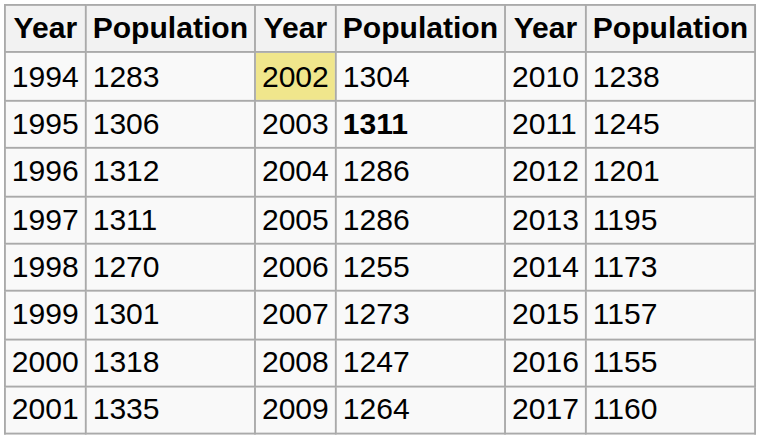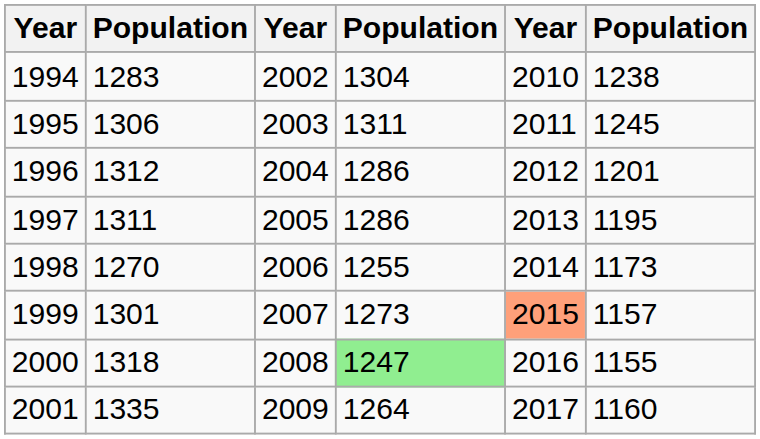(295, 76) khaki background -> (295, 76) no background
(375, 123) bold -> (375, 123) normal
(545, 314) no background -> (545, 314) lightsalmon background
(376, 362) no background -> (376, 362) lightgreen background
